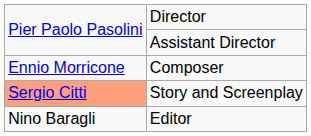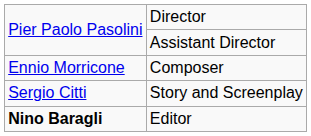(47, 93) lightsalmon background -> (47, 93) no background
(52, 118) normal -> (55, 118) bold
